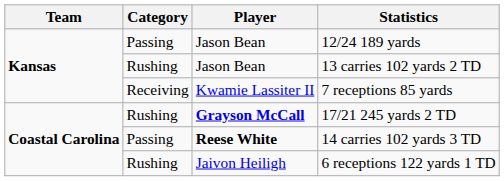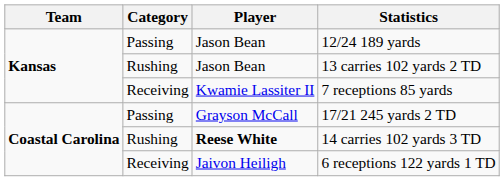(152, 114) Rushing -> (150, 114) Passing
(250, 114) bold -> (247, 114) normal
(150, 138) Passing -> (152, 138) Rushing
(152, 163) Rushing -> (158, 163) Receiving
